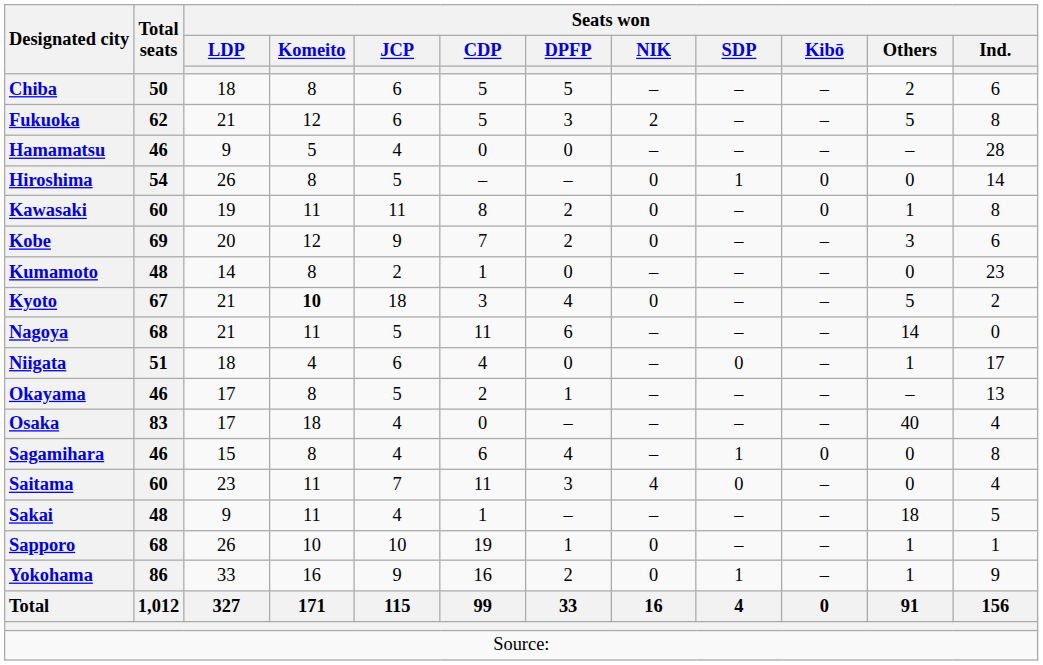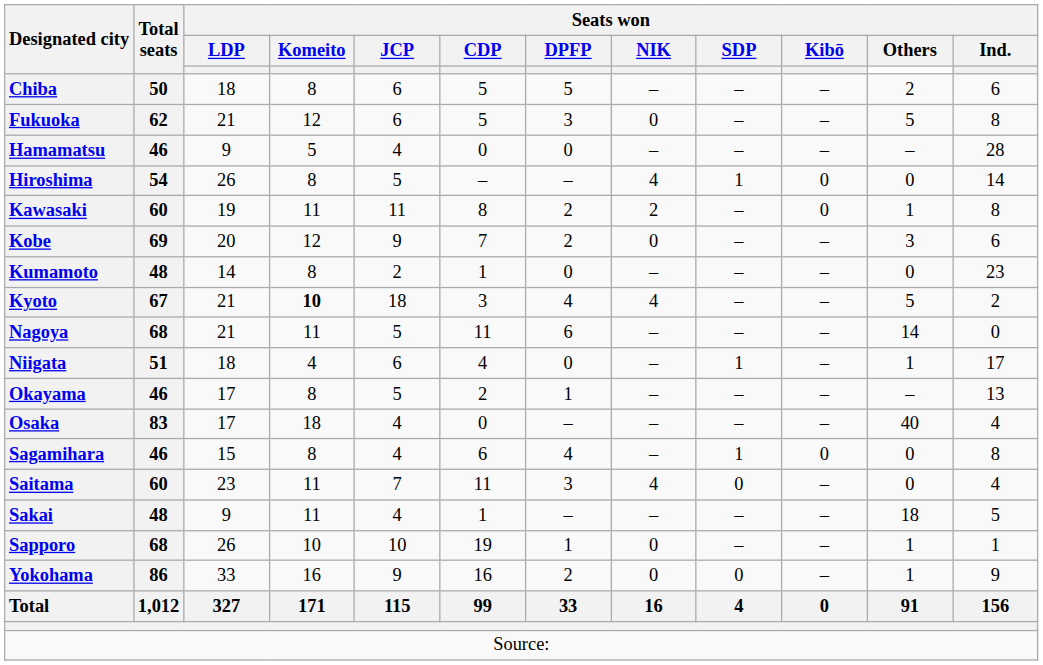(654, 119) 2 -> (654, 119) 0
(654, 180) 0 -> (654, 180) 4
(654, 211) 0 -> (654, 211) 2
(654, 302) 0 -> (654, 302) 4
(739, 363) 0 -> (739, 363) 1
(739, 575) 1 -> (739, 575) 0
